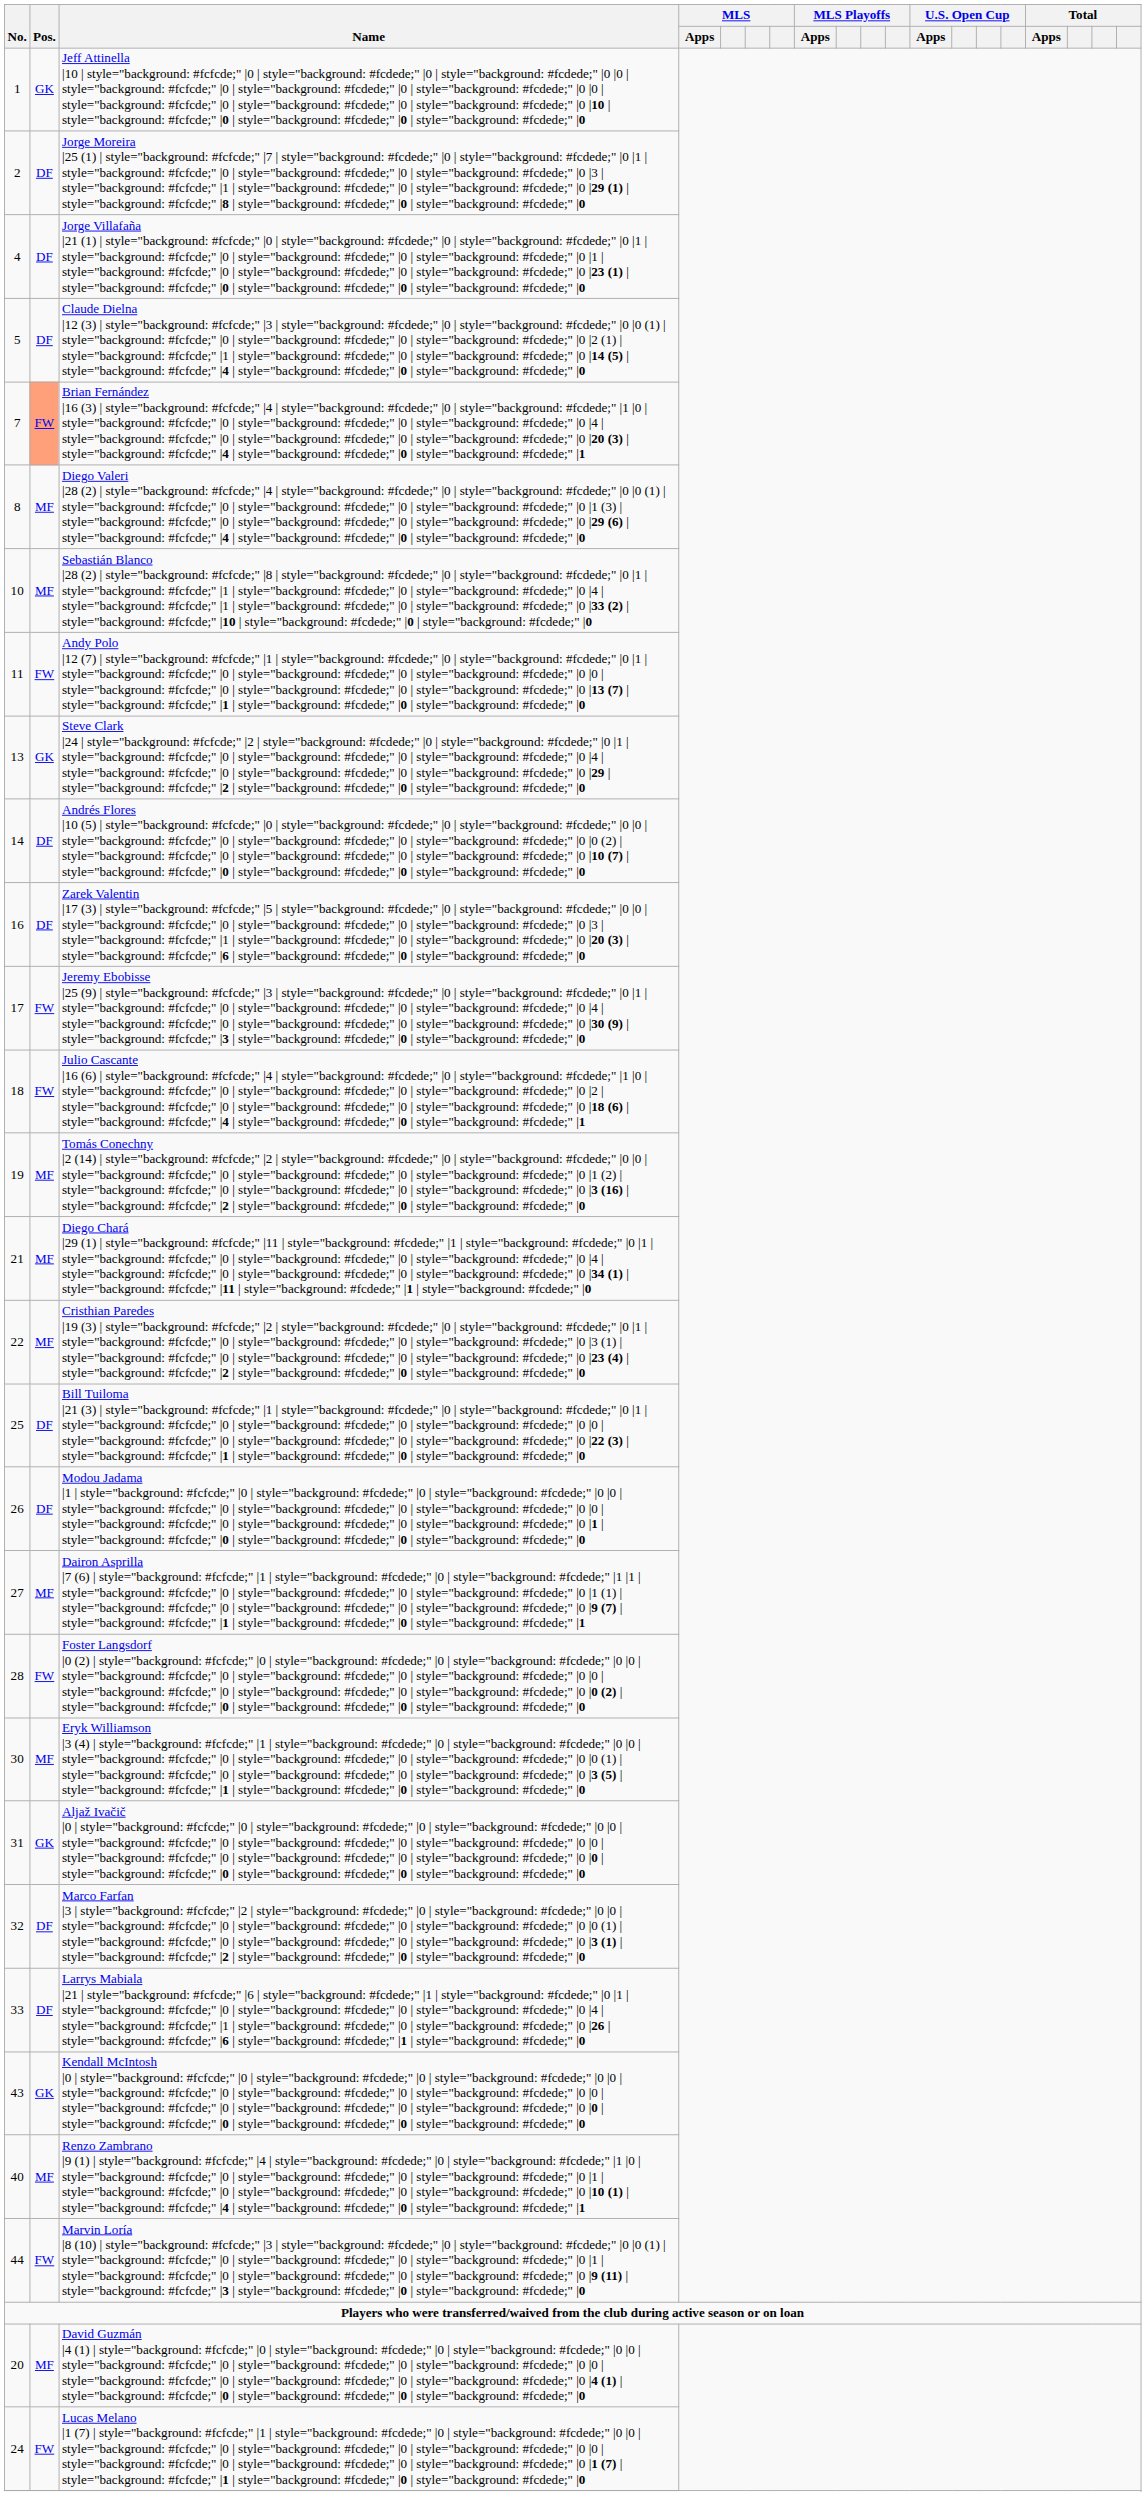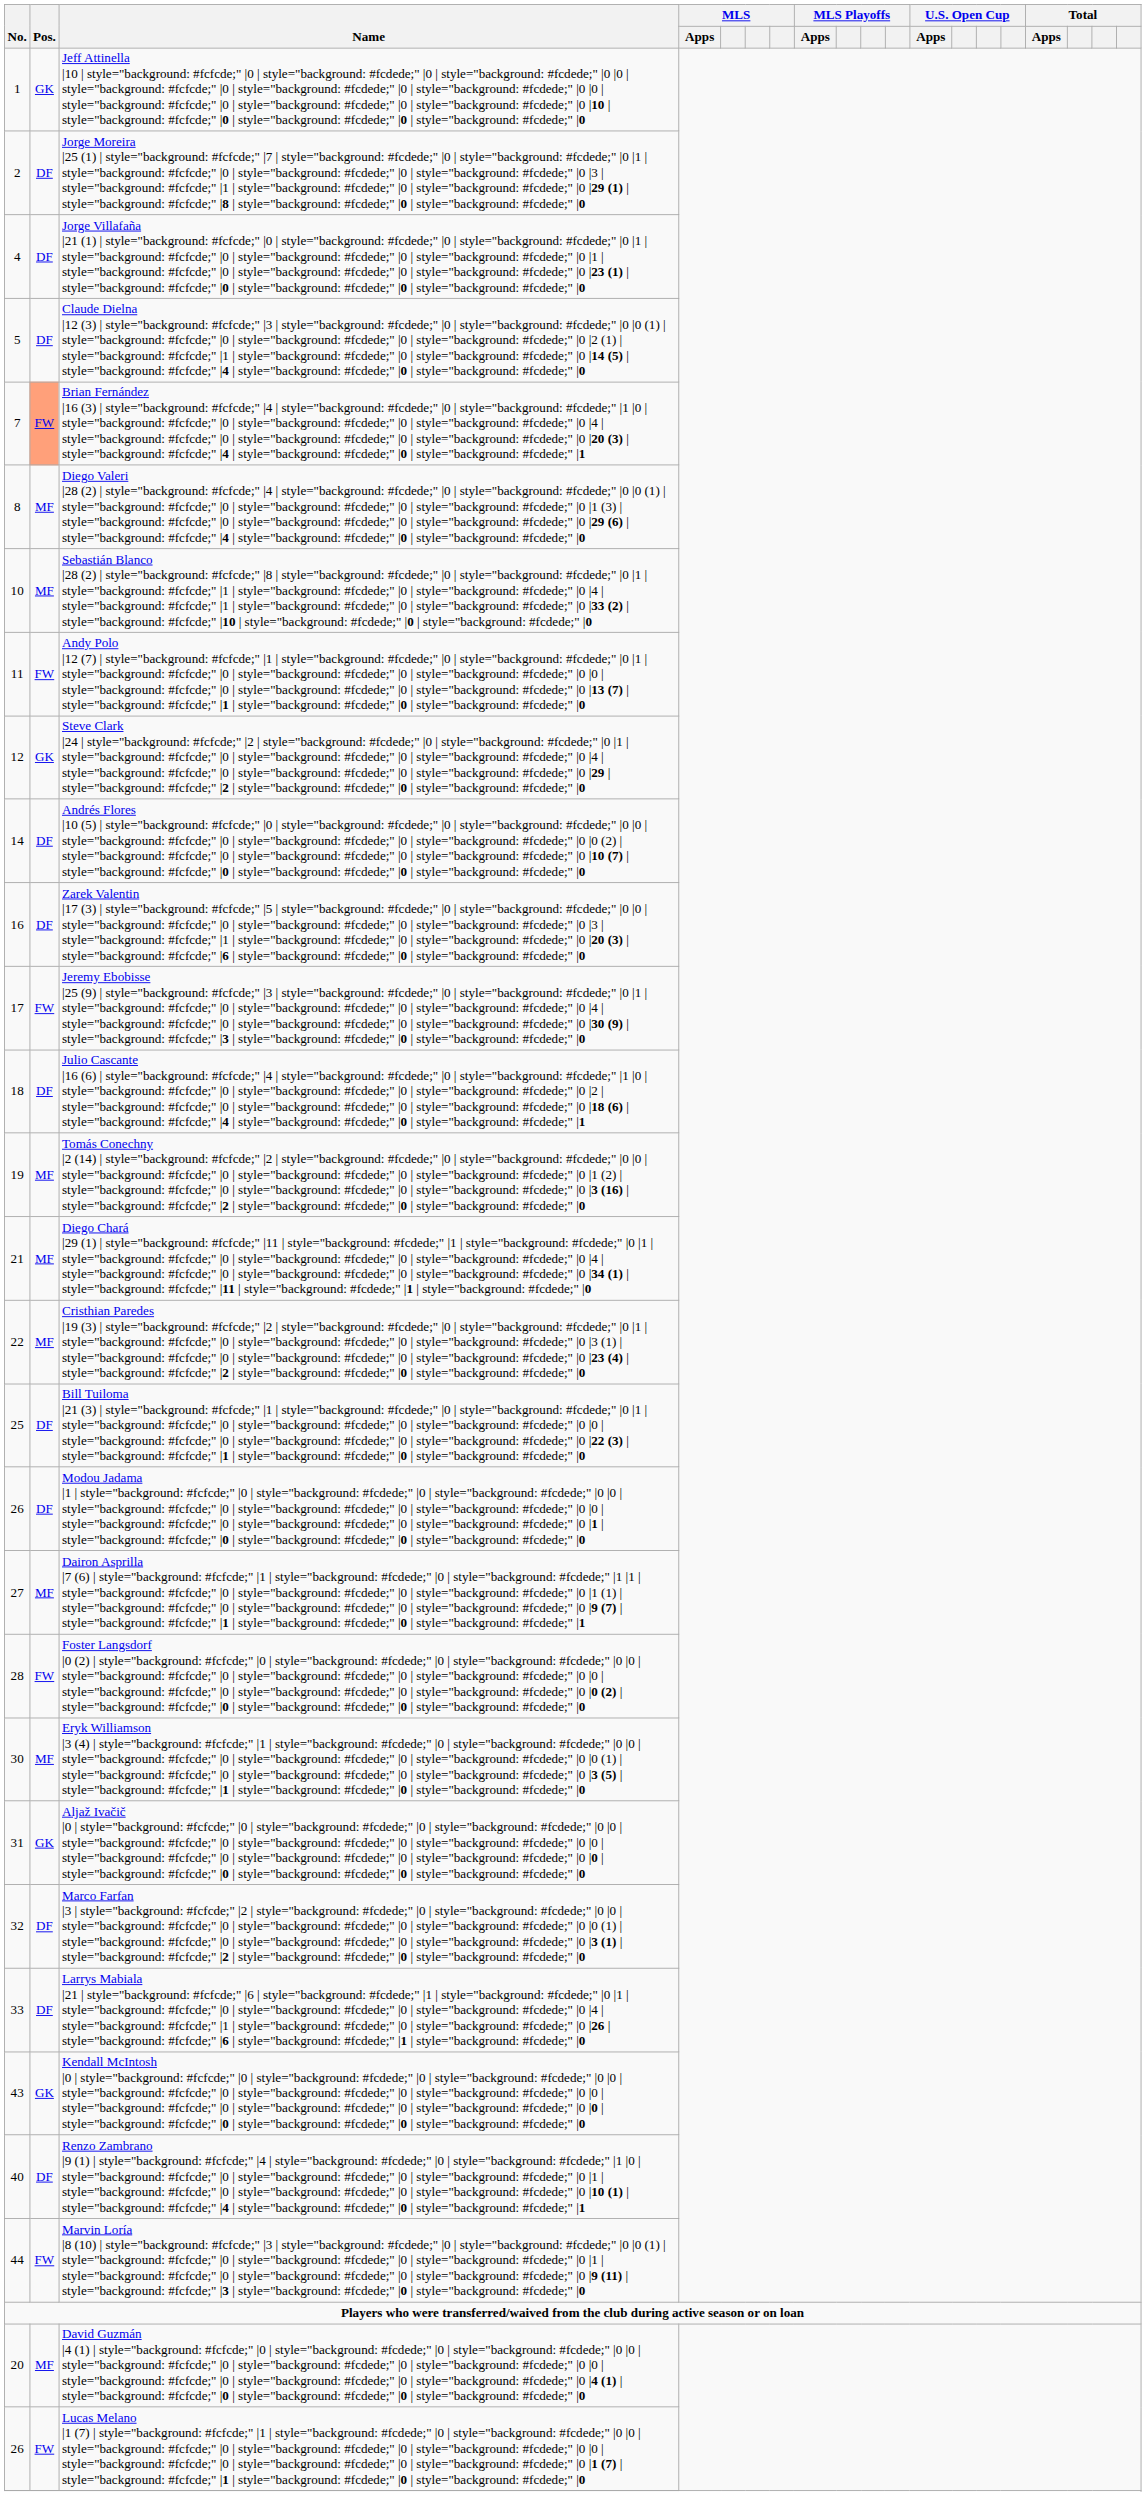(17, 757) 13 -> (17, 757) 12
(44, 1091) FW -> (44, 1091) DF
(44, 2177) MF -> (44, 2177) DF
(17, 2449) 24 -> (17, 2449) 26
